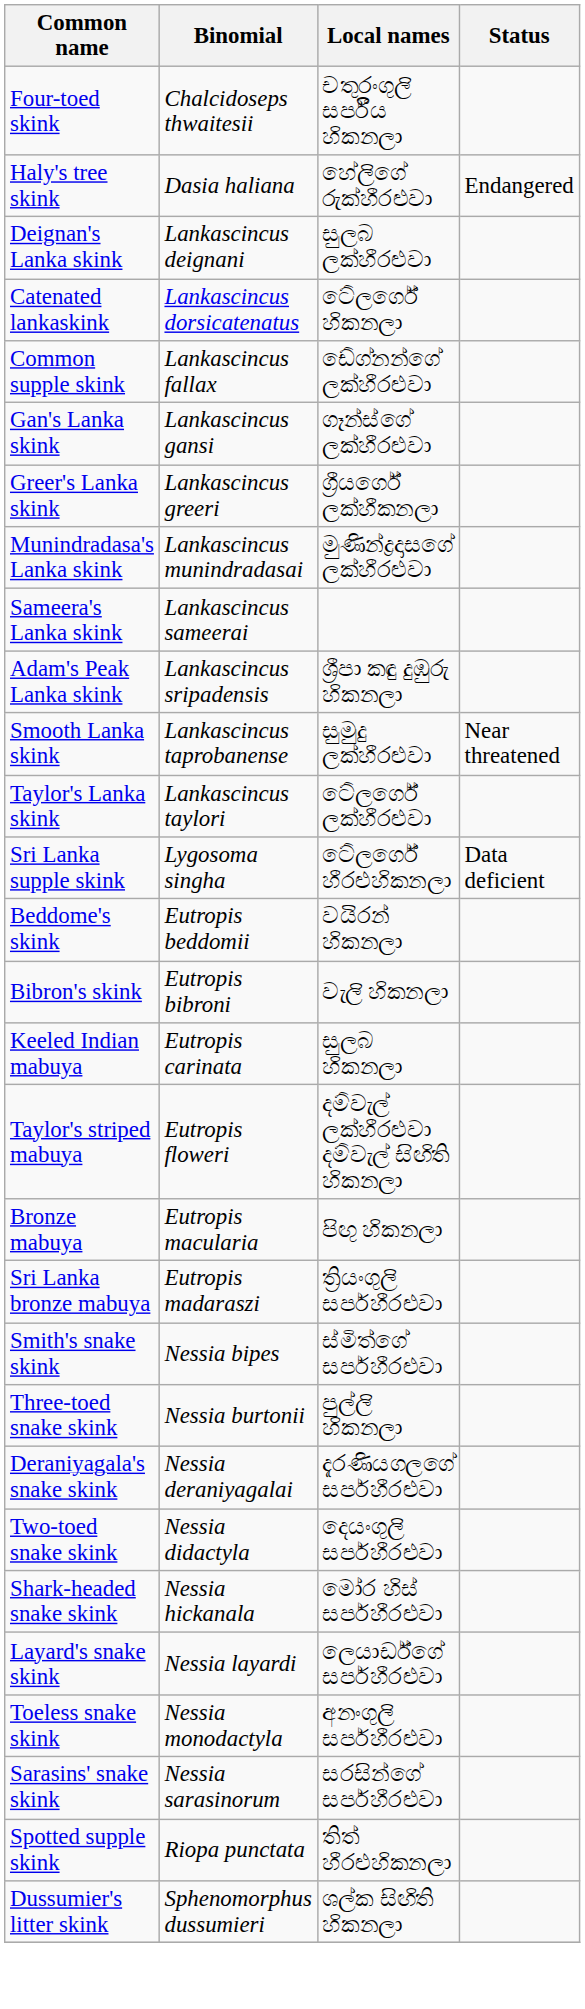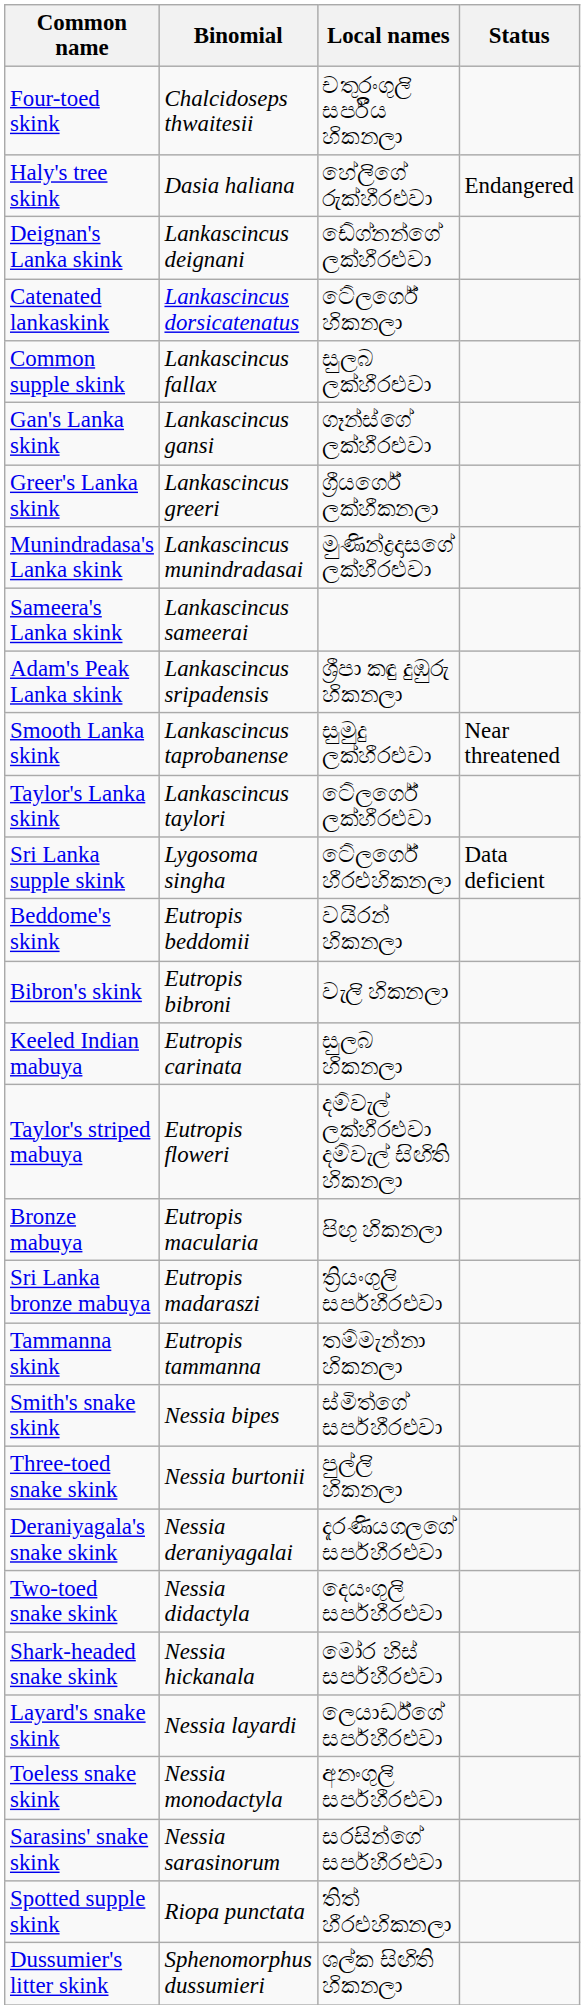(377, 247) සුලබ ලක්හීරළුවා -> (381, 247) ඩේග්නන්ගේ ලක්හීරළුවා
(381, 371) ඩේග්නන්ගේ ලක්හීරළුවා -> (377, 371) සුලබ ලක්හීරළුවා
+ row: (61, 1353)
